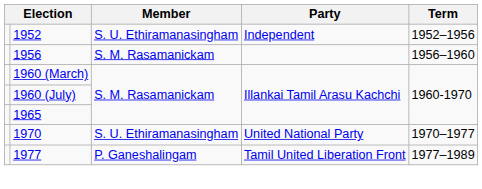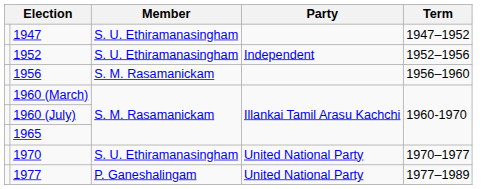+ row: (27, 34)
(325, 154) Tamil United Liberation Front -> (304, 174) United National Party
